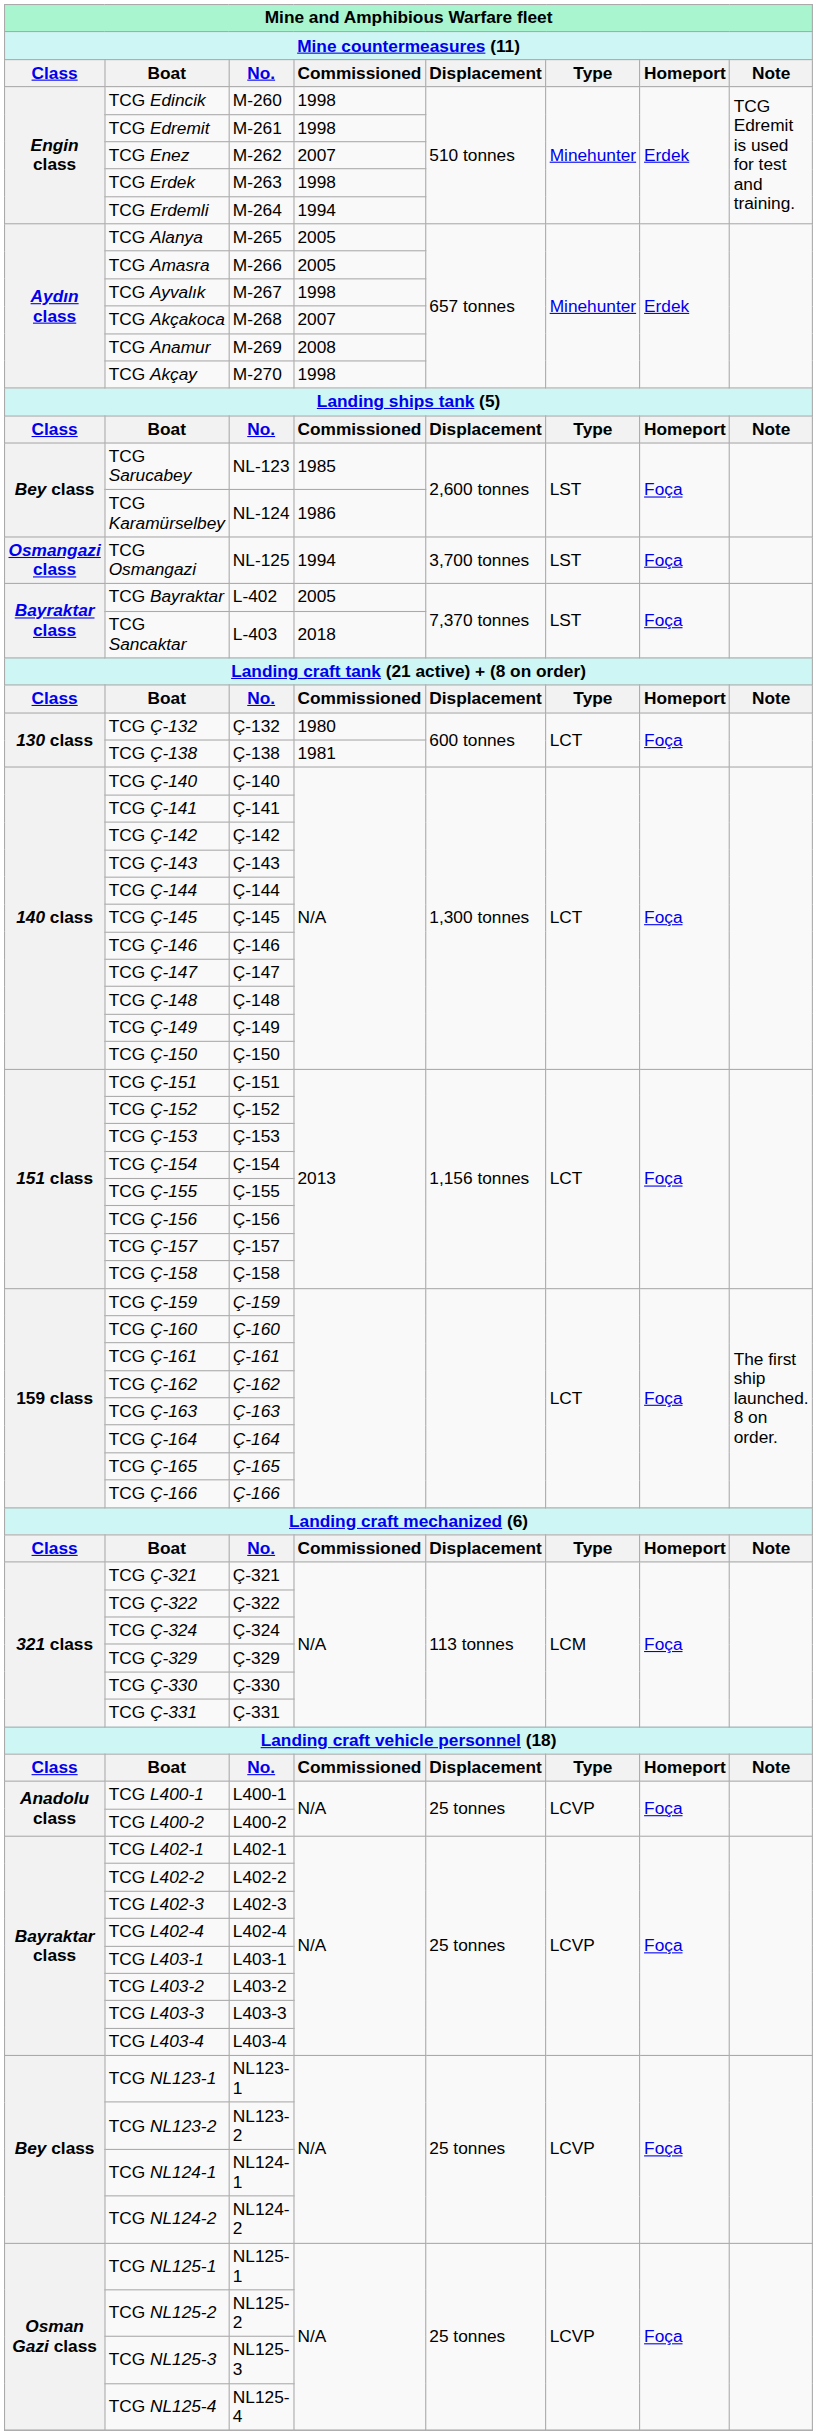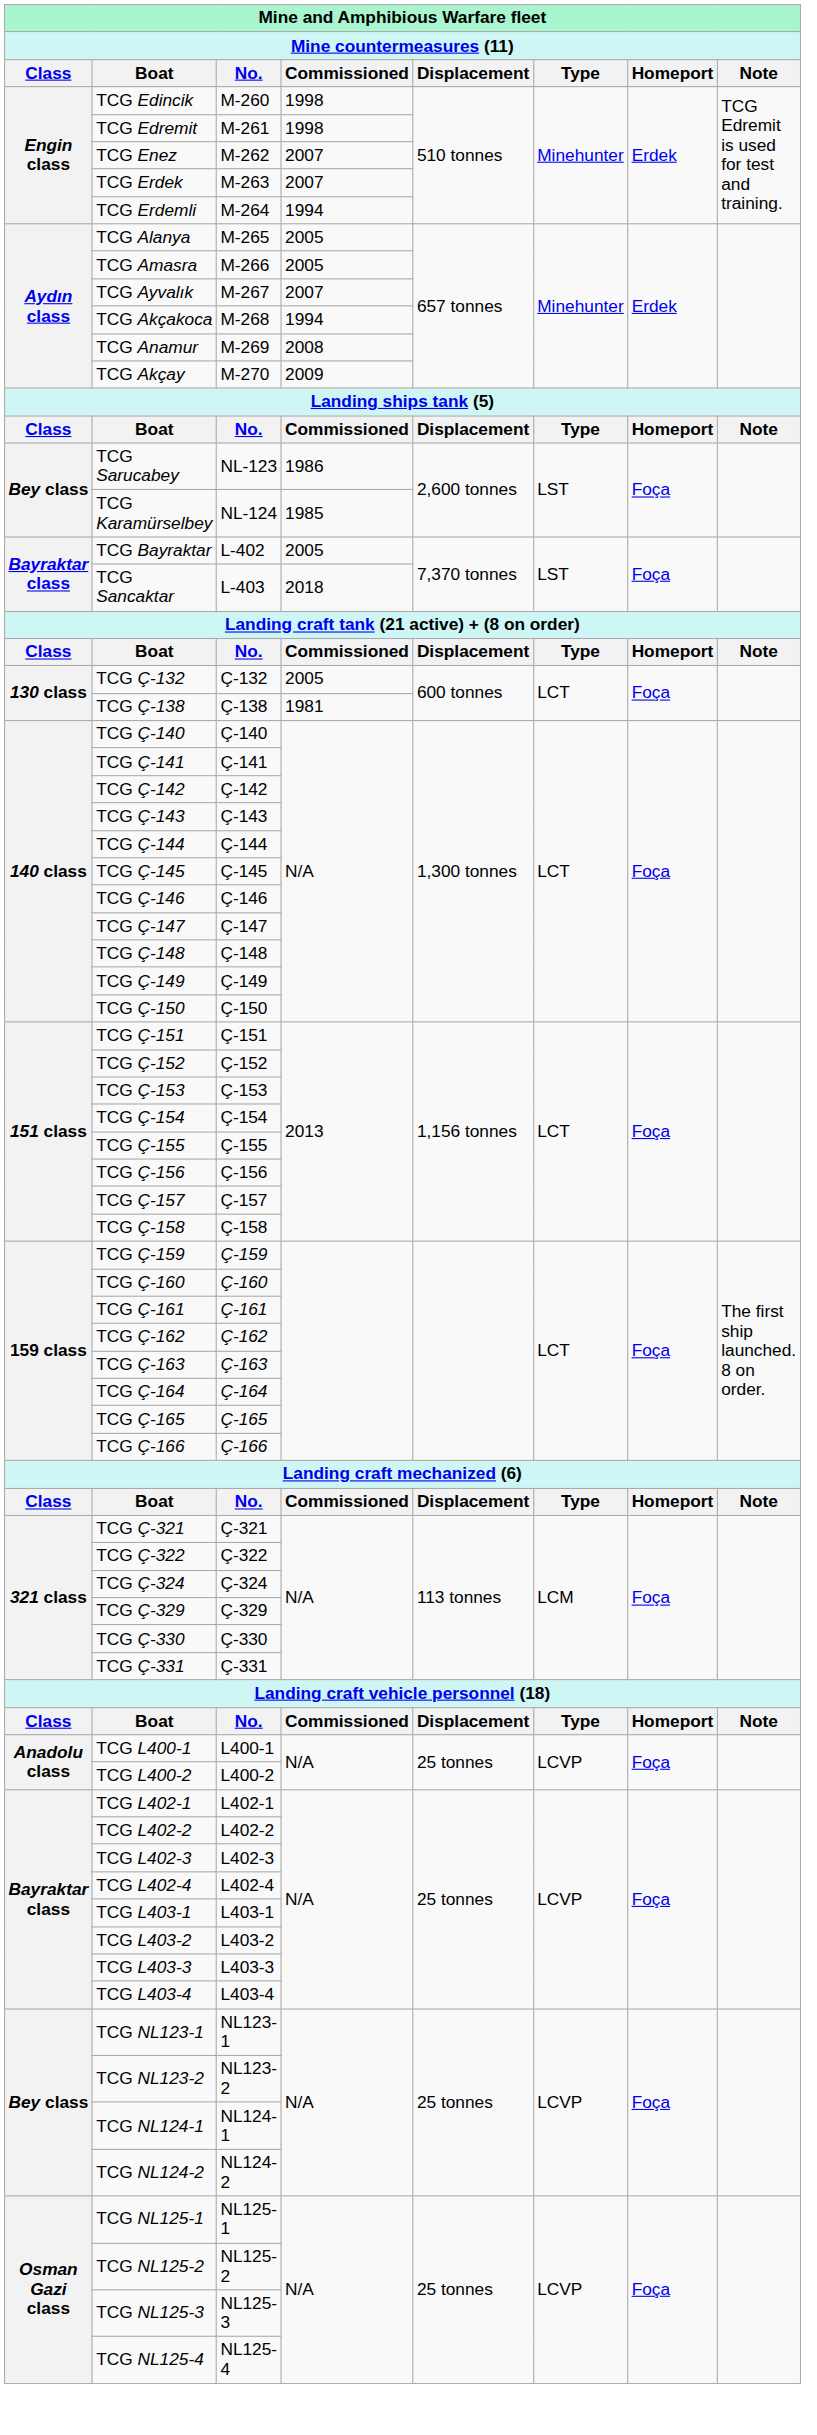(317, 182) 1998 -> (304, 182) 2007
(317, 292) 1998 -> (304, 292) 2007
(317, 319) 2007 -> (304, 319) 1994
(317, 374) 1998 -> (304, 374) 2009
(317, 466) 1985 -> (304, 466) 1986
(317, 513) 1986 -> (304, 513) 1985
- row: (152, 560)
(317, 726) 1980 -> (304, 679) 2005
